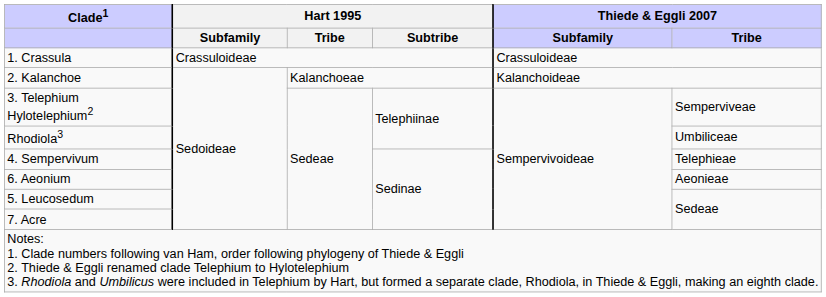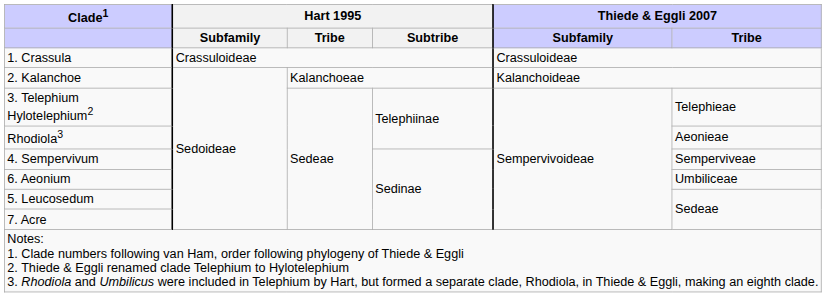(715, 106) Semperviveae -> (706, 106) Telephieae
(706, 137) Umbiliceae -> (702, 137) Aeonieae
(706, 159) Telephieae -> (715, 159) Semperviveae
(702, 179) Aeonieae -> (706, 179) Umbiliceae
